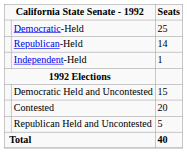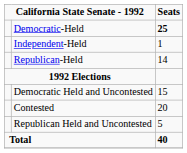(163, 28) normal -> (163, 28) bold
rows swapped: (48, 44) <-> (50, 60)
